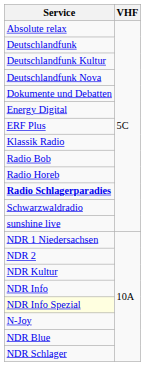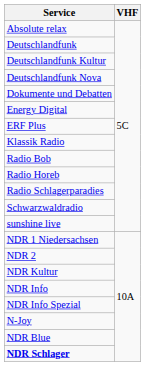(59, 191) bold -> (55, 191) normal
(44, 304) lightyellow background -> (44, 304) no background
(37, 353) normal -> (38, 353) bold
